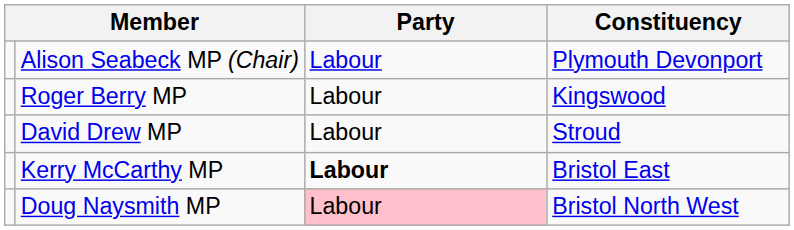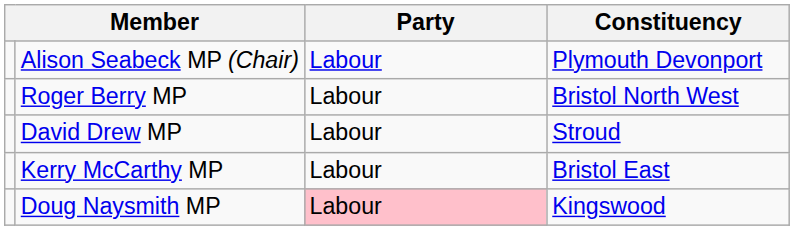(609, 96) Kingswood -> (646, 96) Bristol North West
(349, 170) bold -> (346, 170) normal
(646, 206) Bristol North West -> (609, 206) Kingswood
